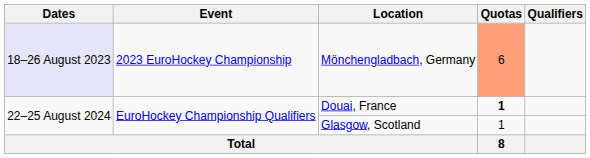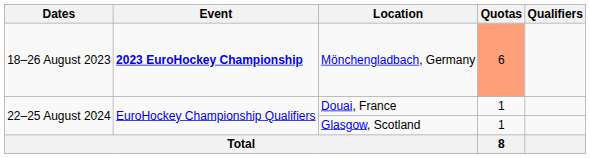(59, 60) lavender background -> (59, 60) no background
(204, 60) normal -> (209, 60) bold
(501, 106) bold -> (501, 106) normal
